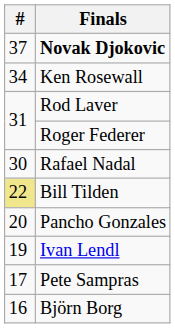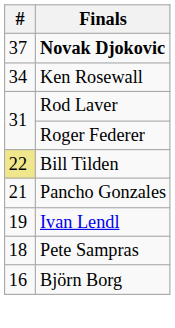- row: (88, 163)
(18, 221) 20 -> (18, 192) 21
(18, 279) 17 -> (18, 250) 18
